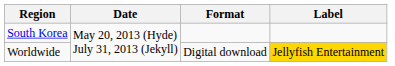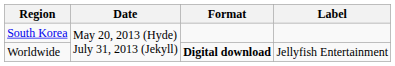(225, 52) normal -> (227, 52) bold
(328, 52) gold background -> (332, 52) no background
